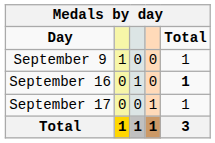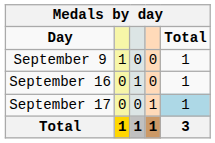(185, 83) bold -> (185, 83) normal
(185, 105) no background -> (185, 105) lightblue background
